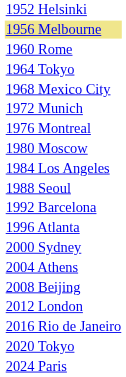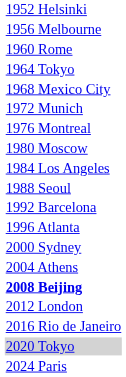(53, 29) khaki background -> (53, 29) no background
(43, 287) normal -> (44, 287) bold
(40, 346) no background -> (40, 346) lightgrey background
